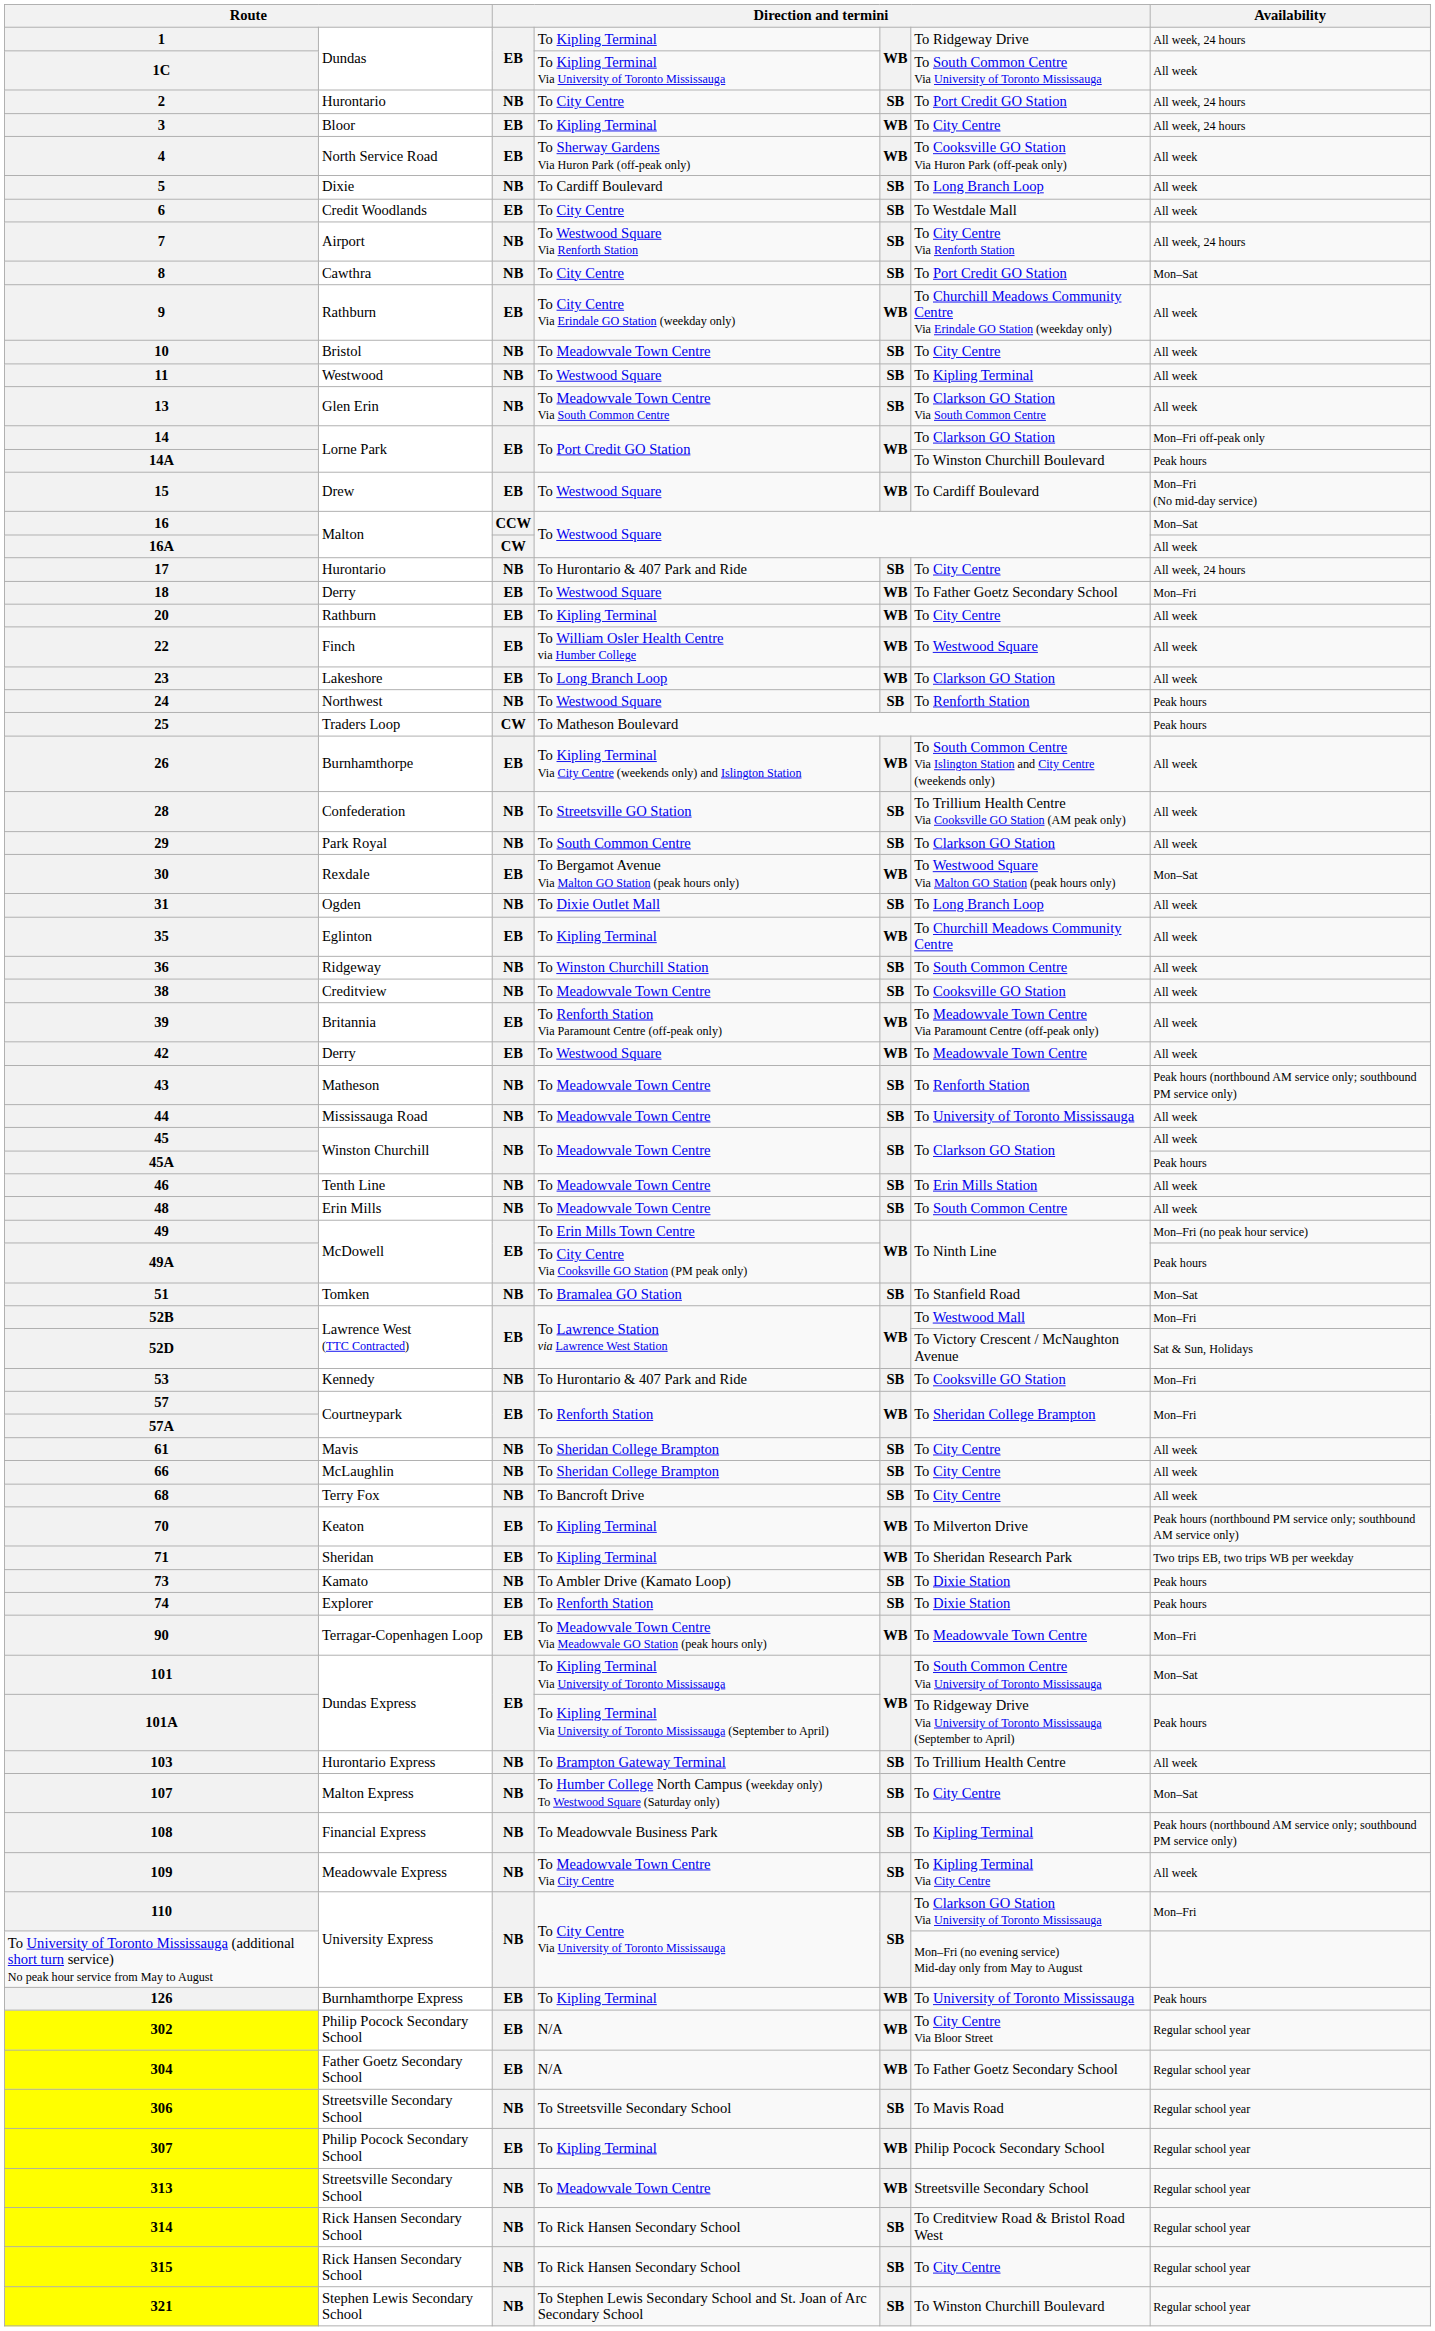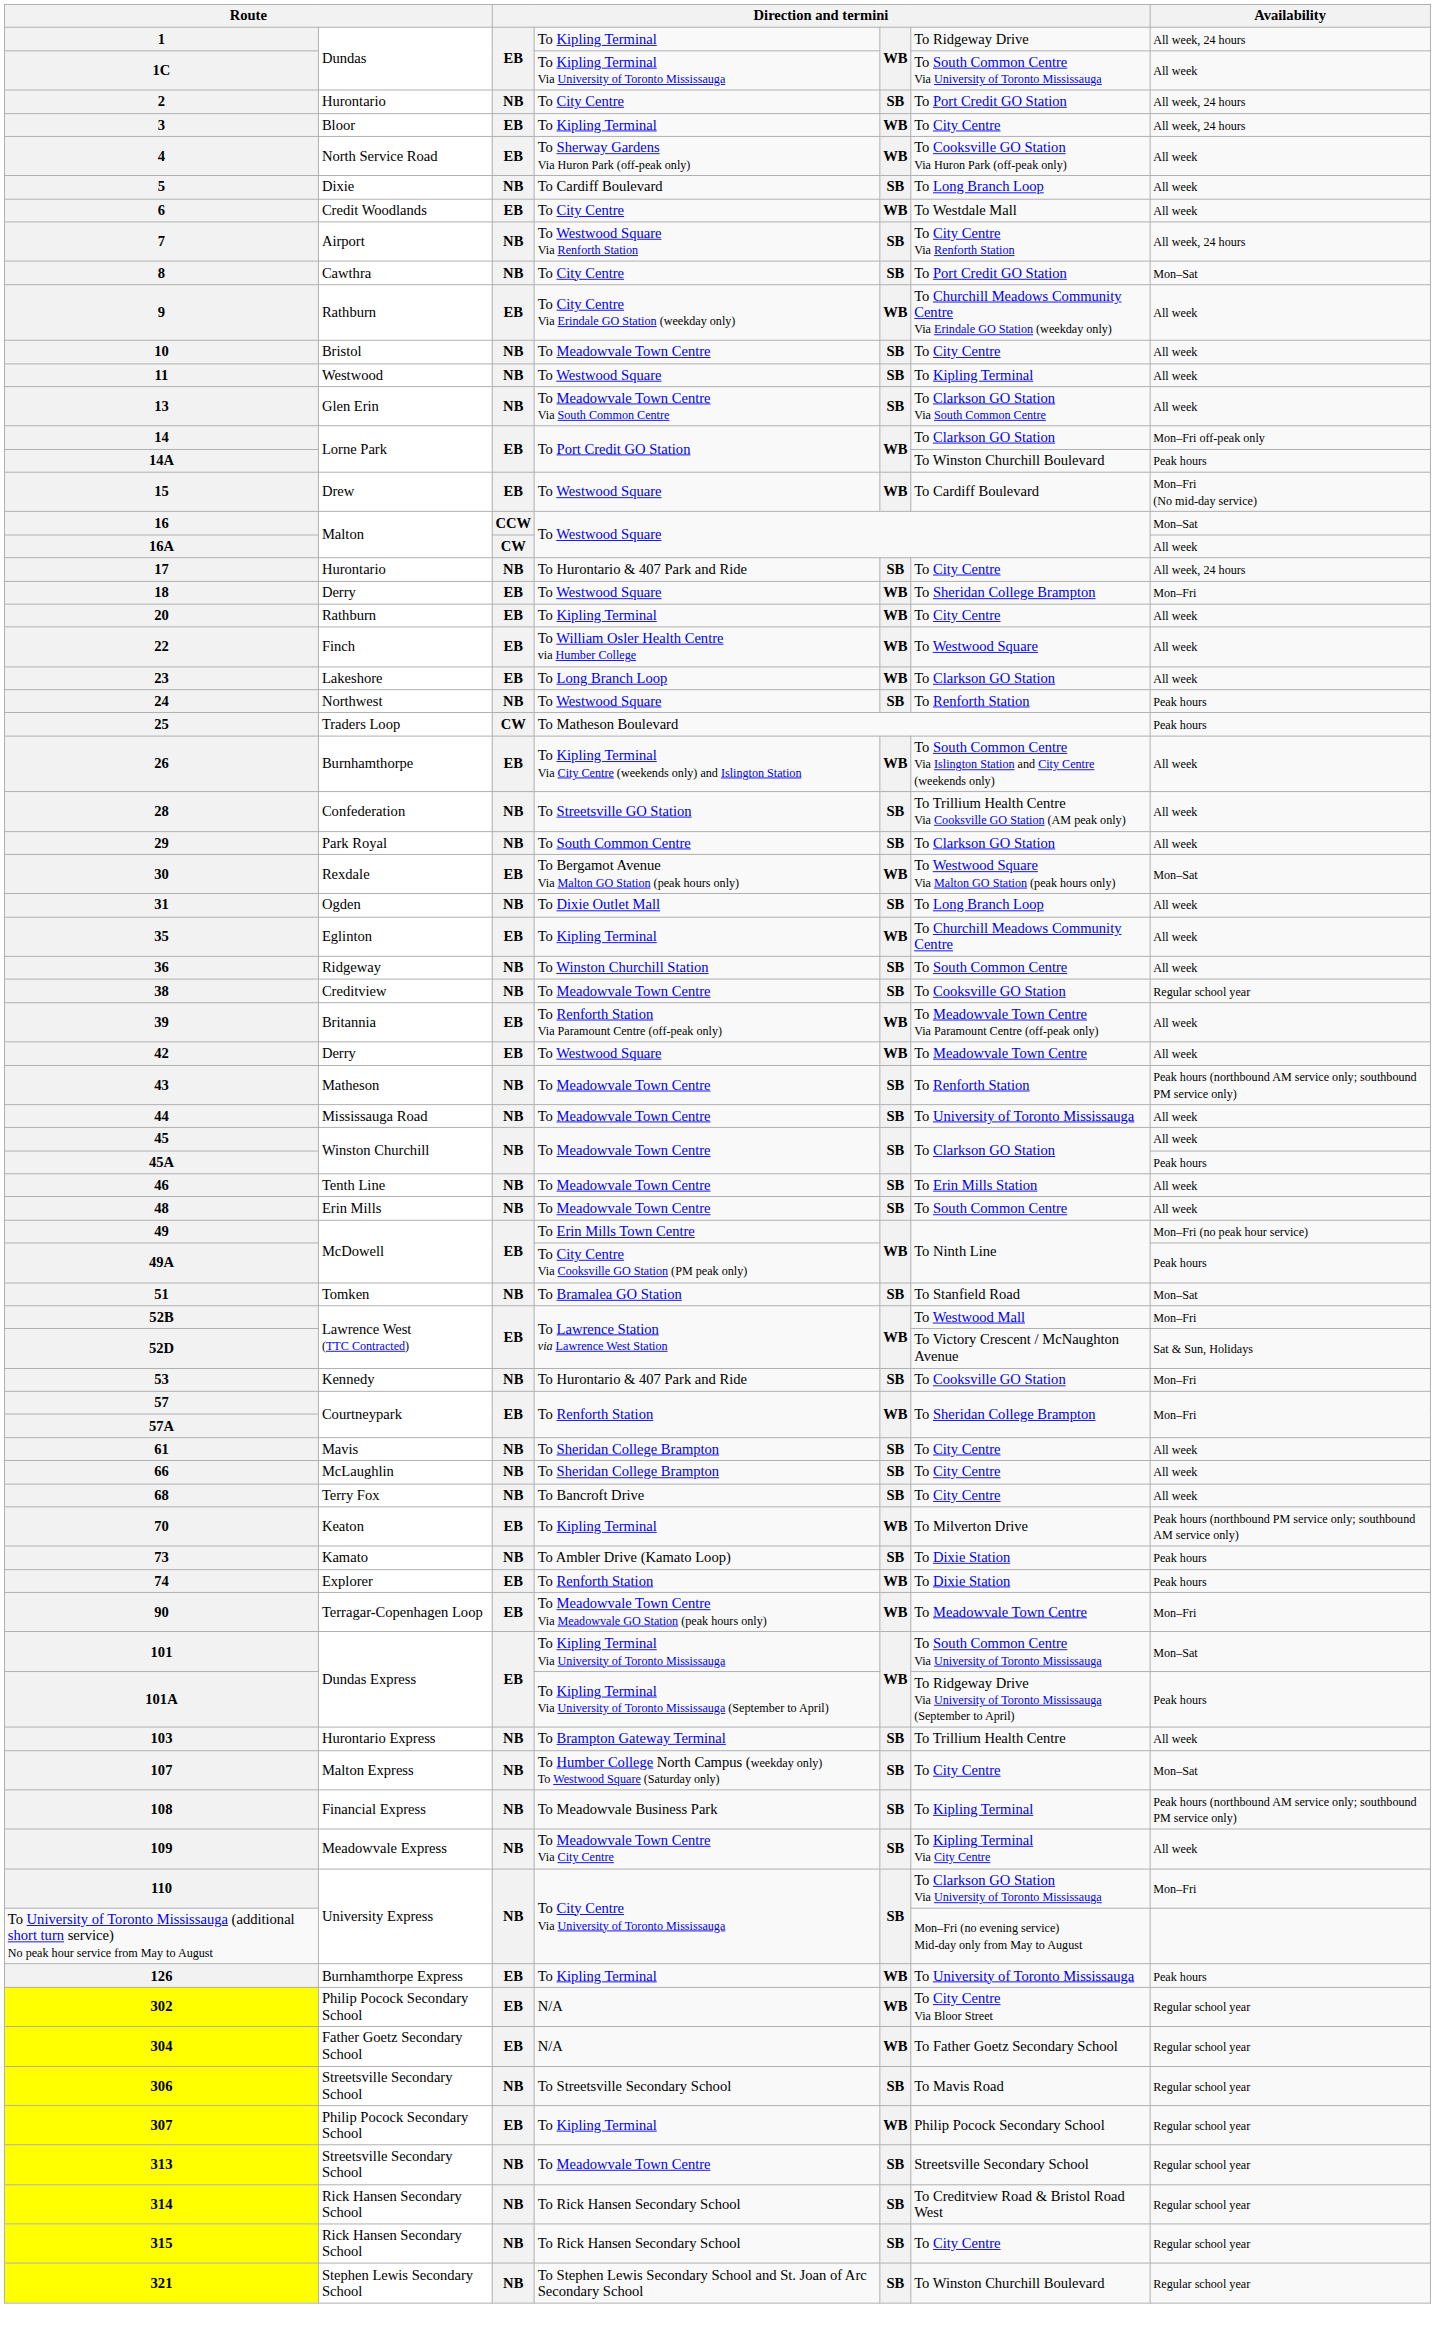(895, 210) SB -> (895, 210) WB
(1016, 592) To Father Goetz Secondary School -> (1005, 592) To Sheridan College Brampton
(1175, 991) All week -> (1202, 991) Regular school year
- row: (161, 1558)
(895, 1603) SB -> (895, 1580) WB
(895, 2187) WB -> (895, 2164) SB
